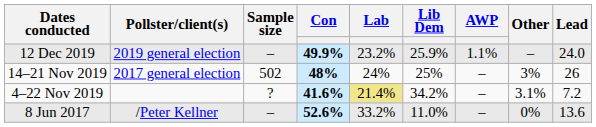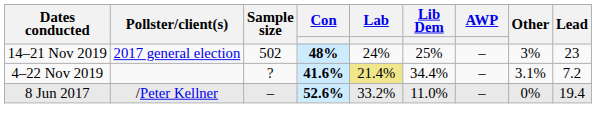- row: (57, 53)
(572, 73) 26 -> (572, 53) 23
(429, 92) 34.2% -> (429, 73) 34.4%
(572, 112) 13.6 -> (572, 92) 19.4
